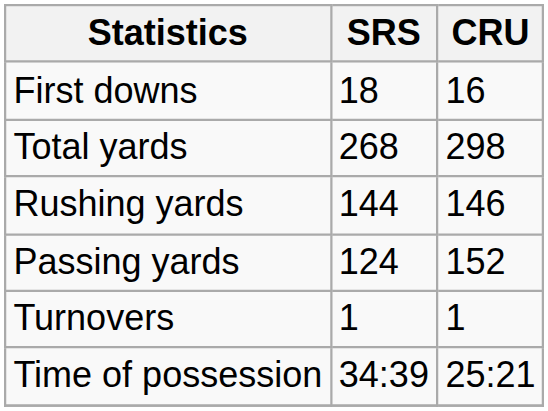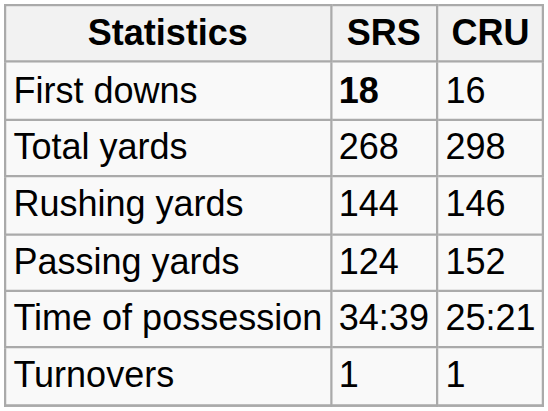(359, 90) normal -> (359, 90) bold
rows swapped: (94, 318) <-> (168, 375)
